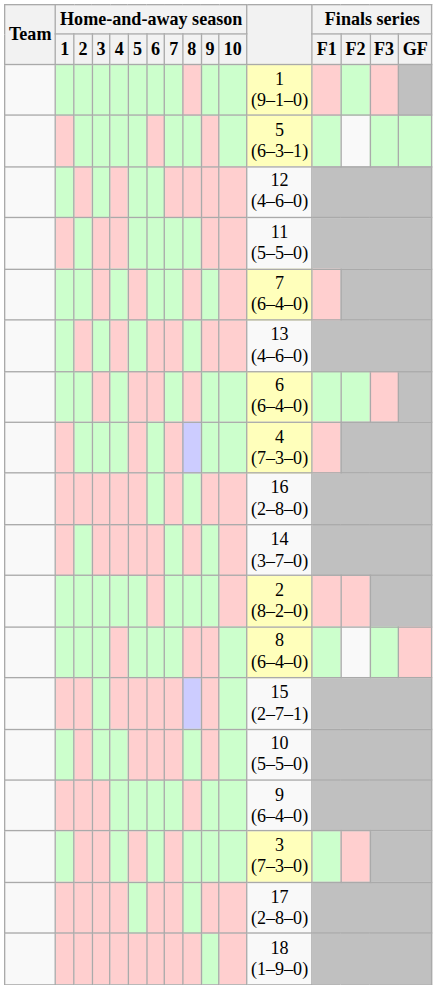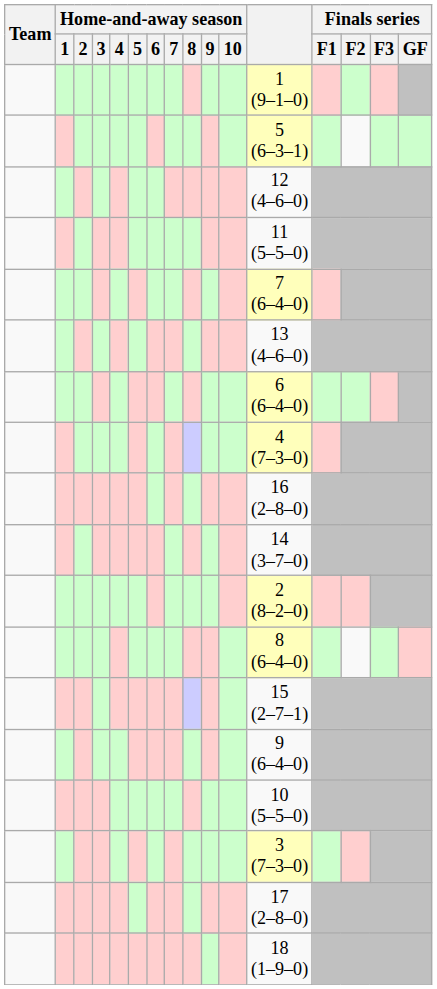(280, 753) 10 (5–5–0) -> (280, 753) 9 (6–4–0)
(280, 805) 9 (6–4–0) -> (280, 805) 10 (5–5–0)
